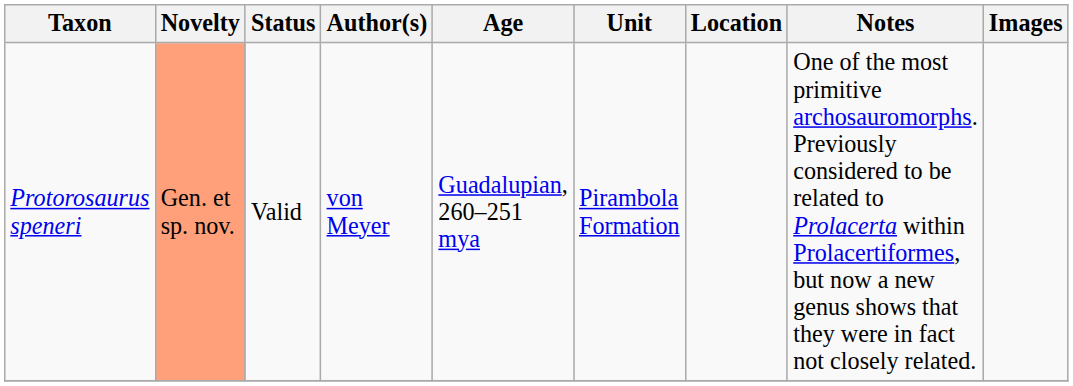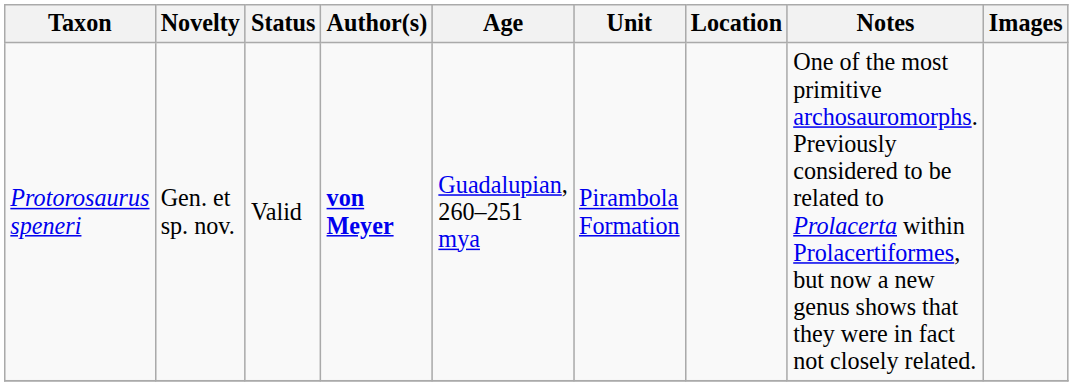(198, 211) lightsalmon background -> (198, 211) no background
(358, 211) normal -> (360, 211) bold
